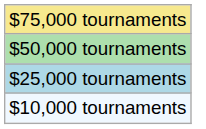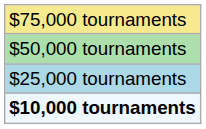(98, 108) normal -> (102, 108) bold
